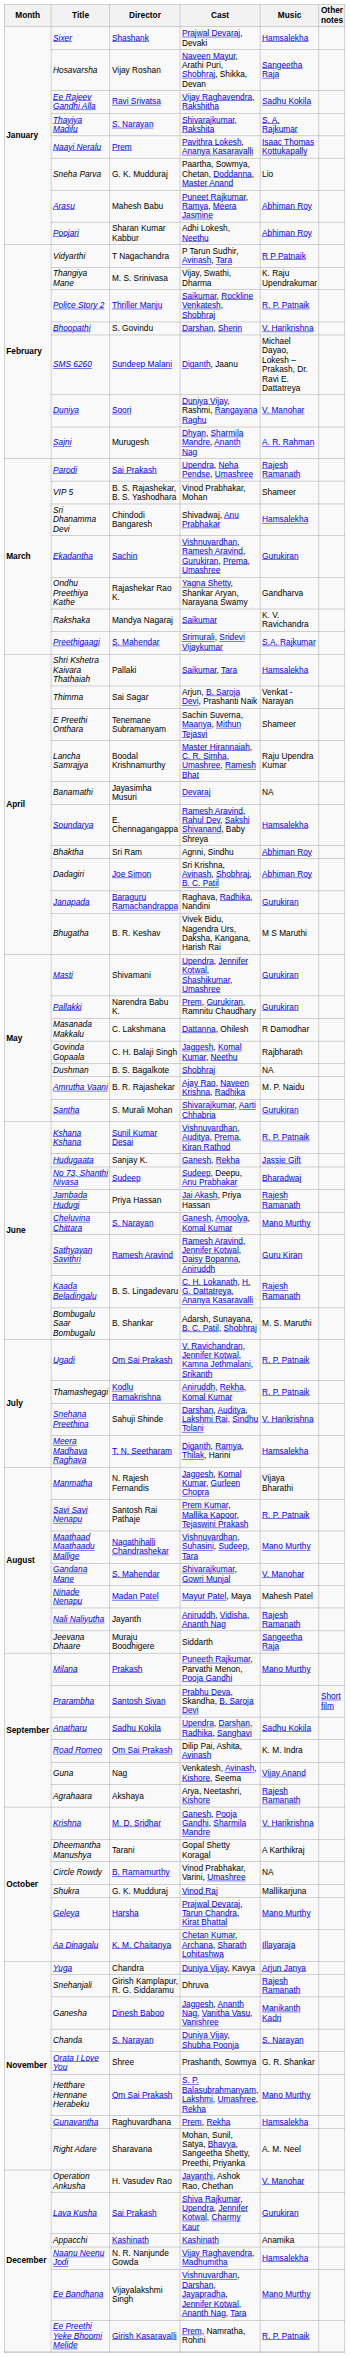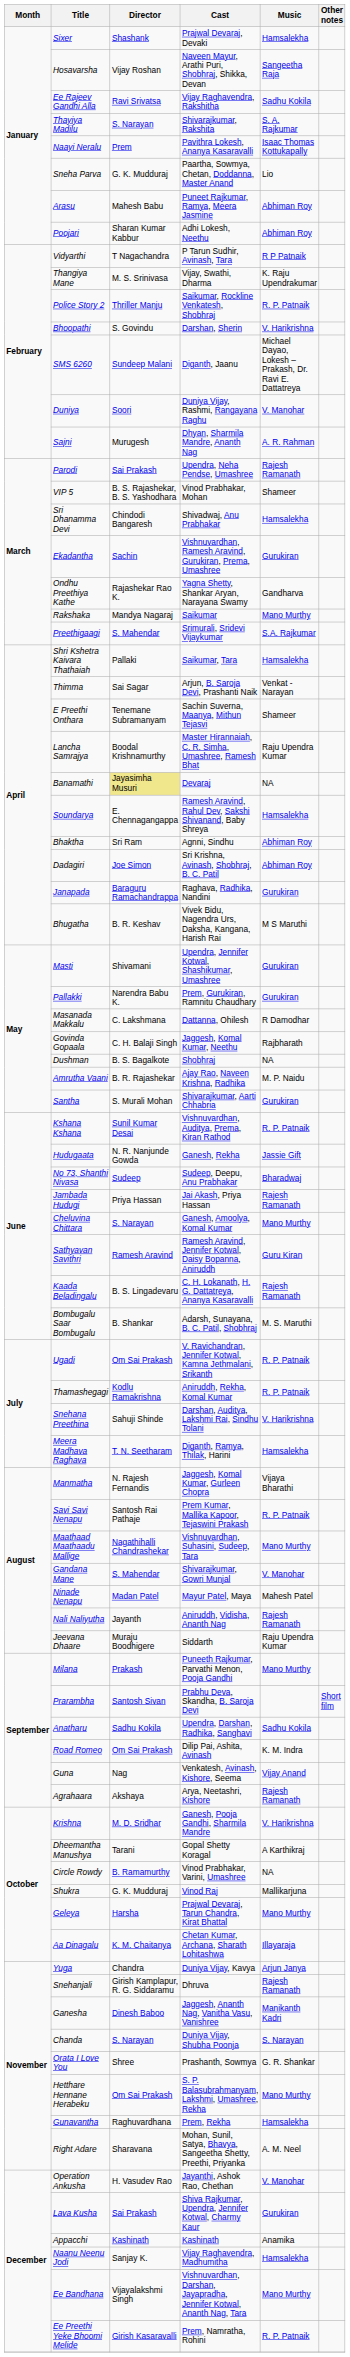(285, 620) K. V. Ravichandra -> (286, 615) Mano Murthy
(132, 793) no background -> (132, 783) khaki background
(130, 1160) Sanjay K. -> (140, 1155) N. R. Nanjunde Gowda
(282, 1642) Sangeetha Raja -> (288, 1642) Raju Upendra Kumar
(140, 2258) N. R. Nanjunde Gowda -> (130, 2258) Sanjay K.
